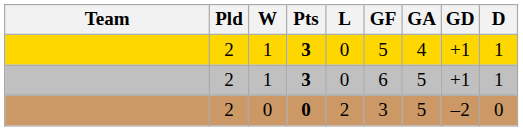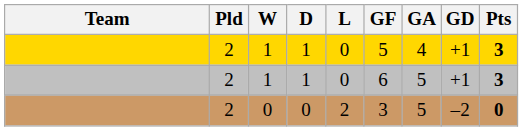columns swapped: (499, 19) <-> (306, 19)
